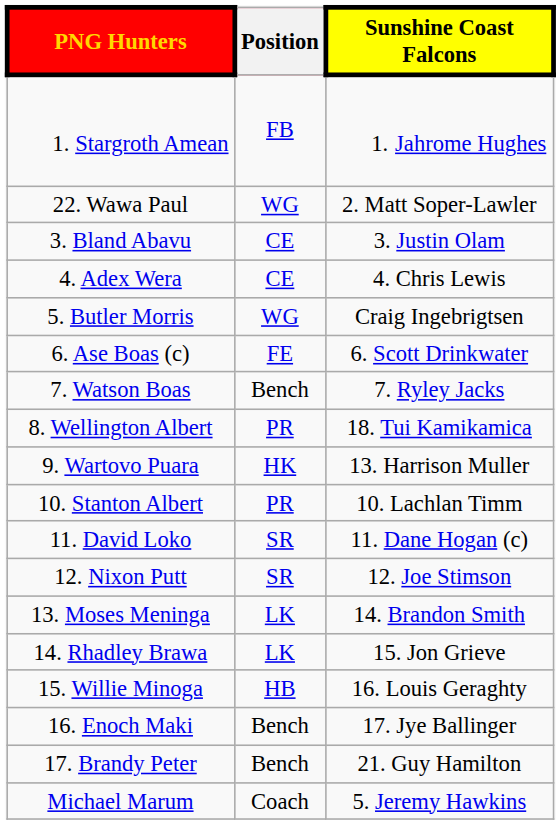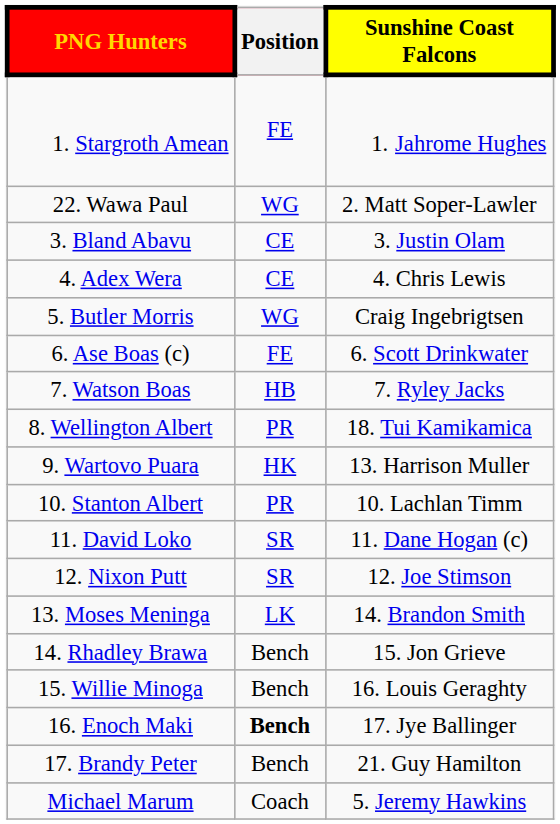(280, 130) FB -> (280, 130) FE
(280, 390) Bench -> (280, 390) HB
(280, 651) LK -> (280, 651) Bench
(280, 688) HB -> (280, 688) Bench
(280, 726) normal -> (280, 726) bold
